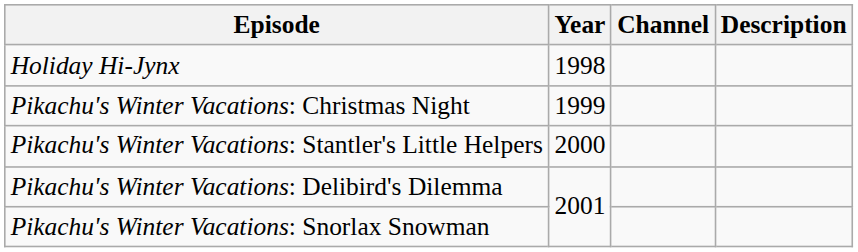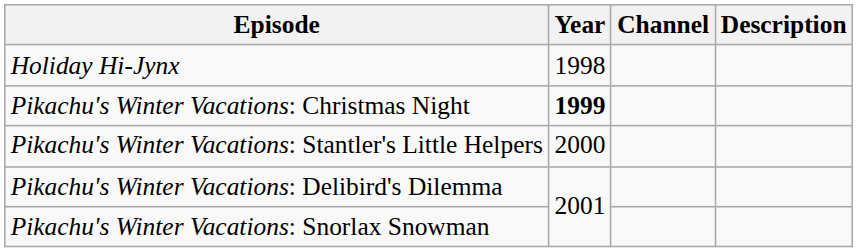(580, 105) normal -> (580, 105) bold
